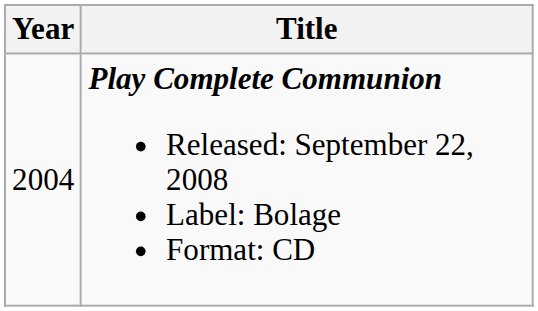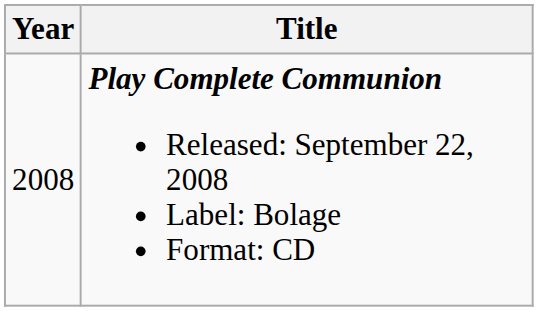(43, 179) 2004 -> (43, 179) 2008
